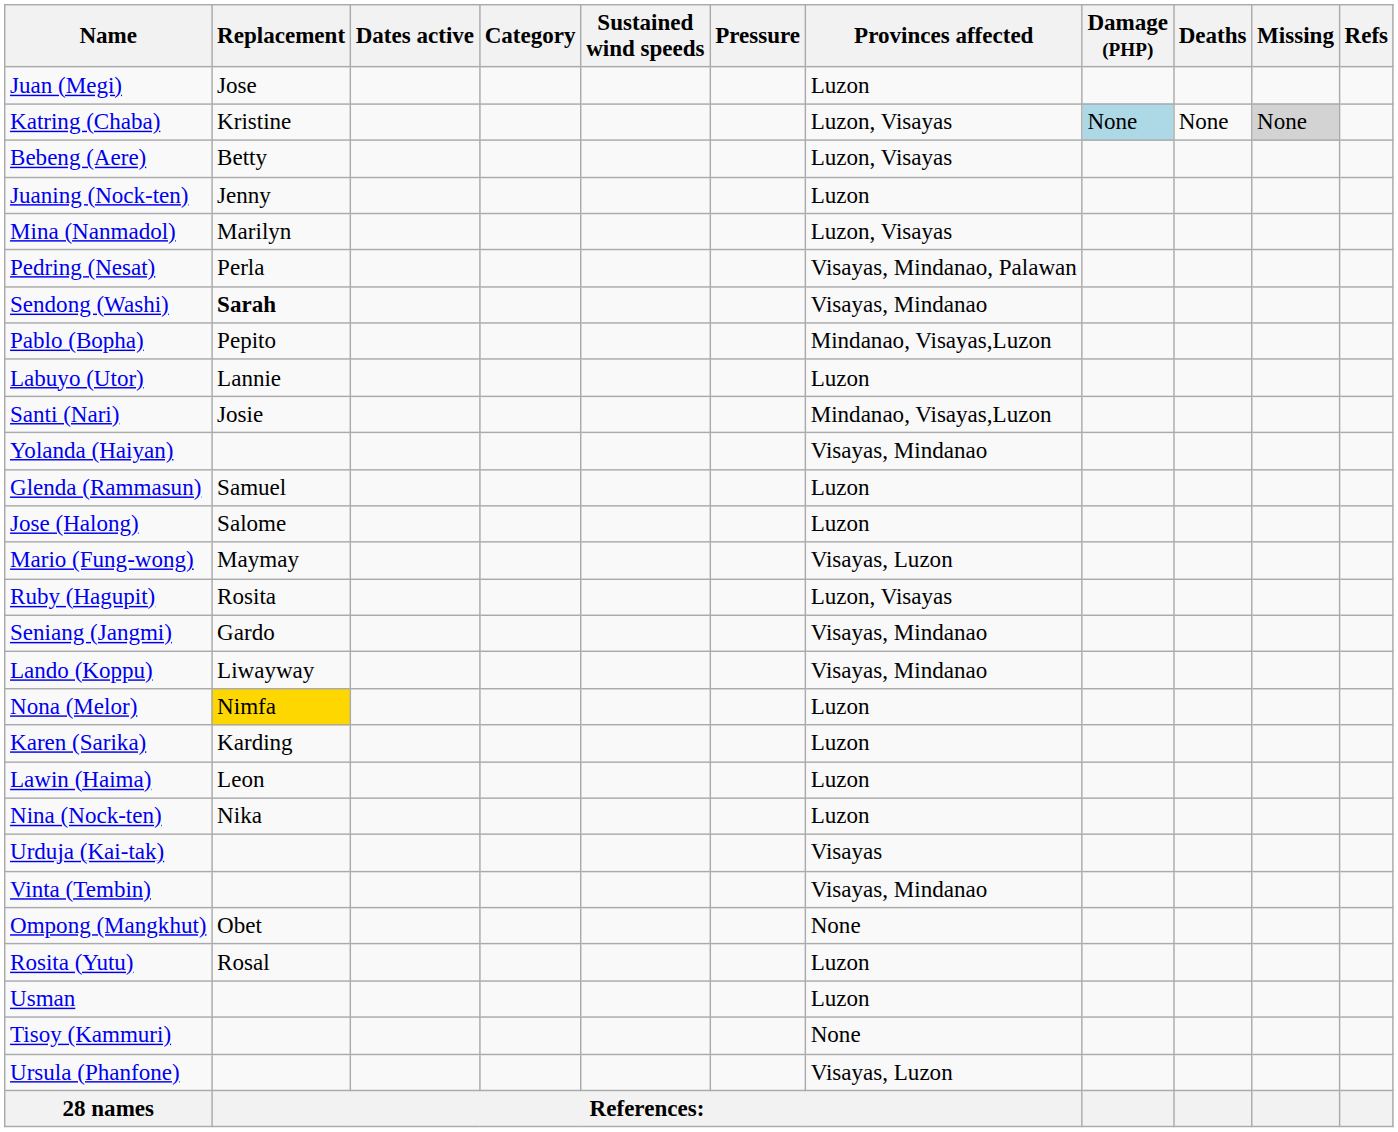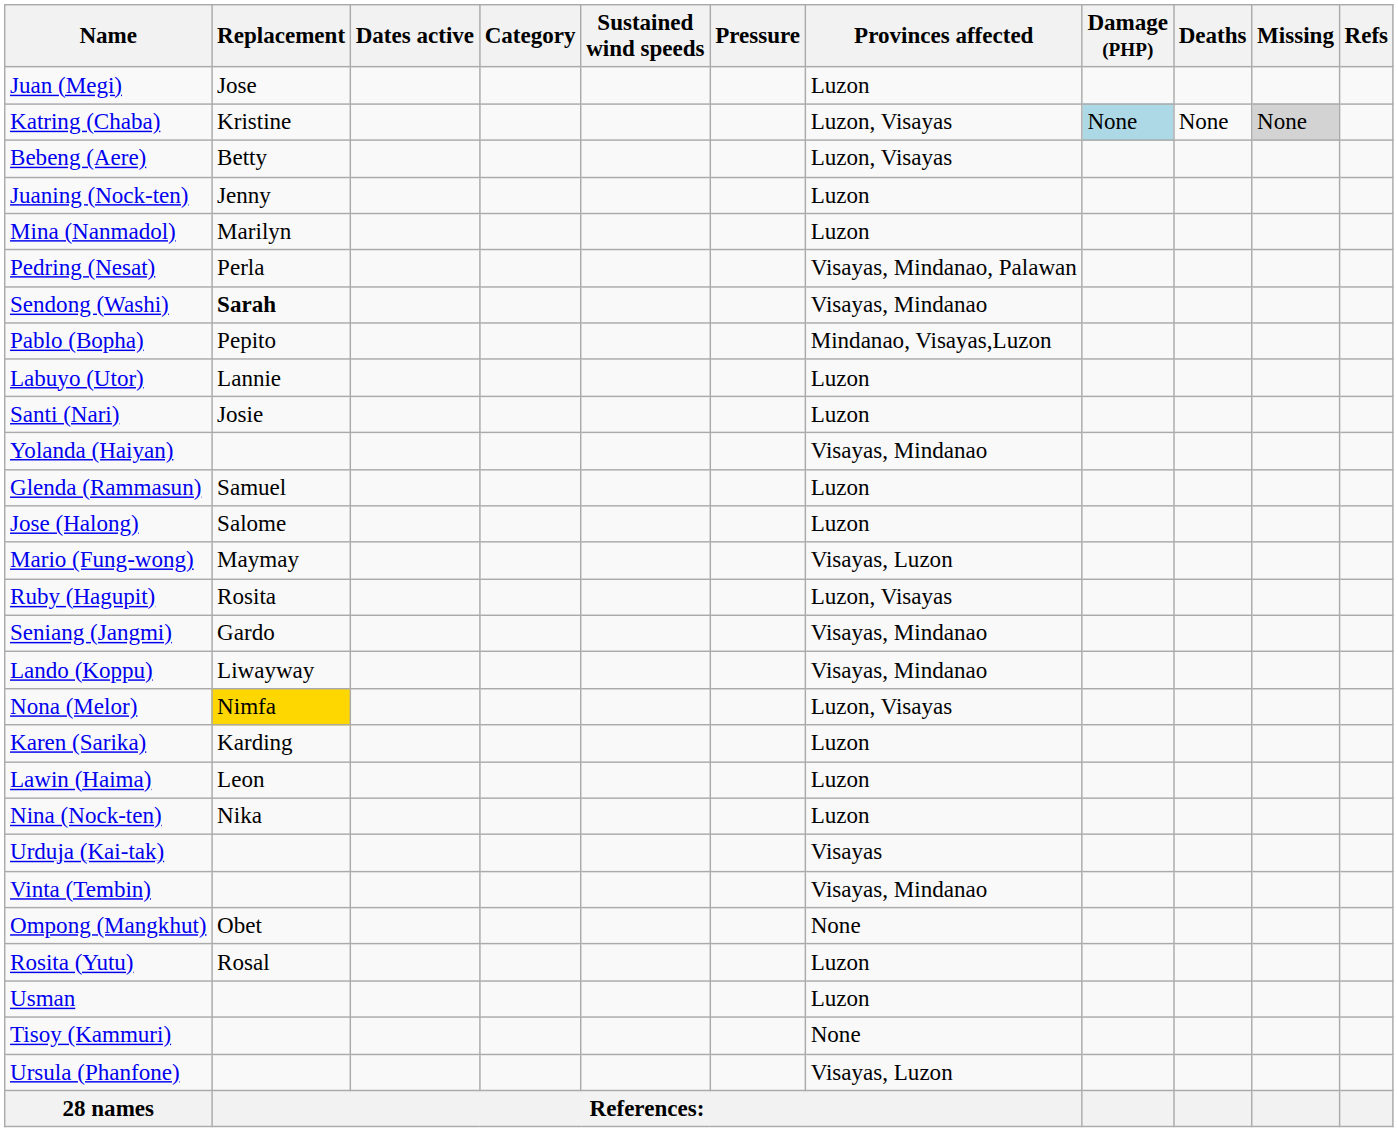(881, 231) Luzon, Visayas -> (840, 231) Luzon
(931, 414) Mindanao, Visayas,Luzon -> (840, 414) Luzon
(840, 706) Luzon -> (881, 706) Luzon, Visayas
